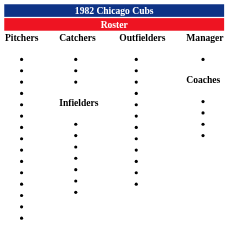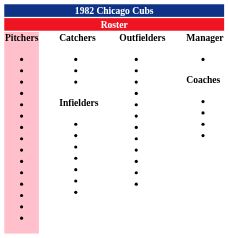(22, 128) no background -> (22, 128) pink background
